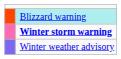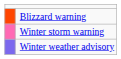(52, 16) paleturquoise background -> (52, 16) no background
(65, 31) bold -> (61, 31) normal
